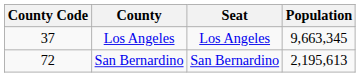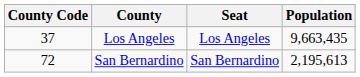(319, 38) 9,663,345 -> (319, 38) 9,663,435
